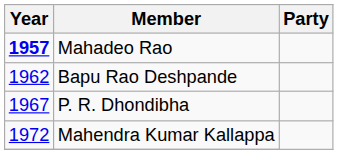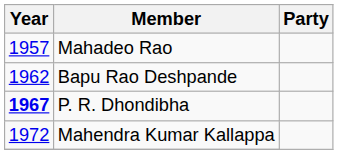(29, 47) bold -> (29, 47) normal
(29, 105) normal -> (29, 105) bold
